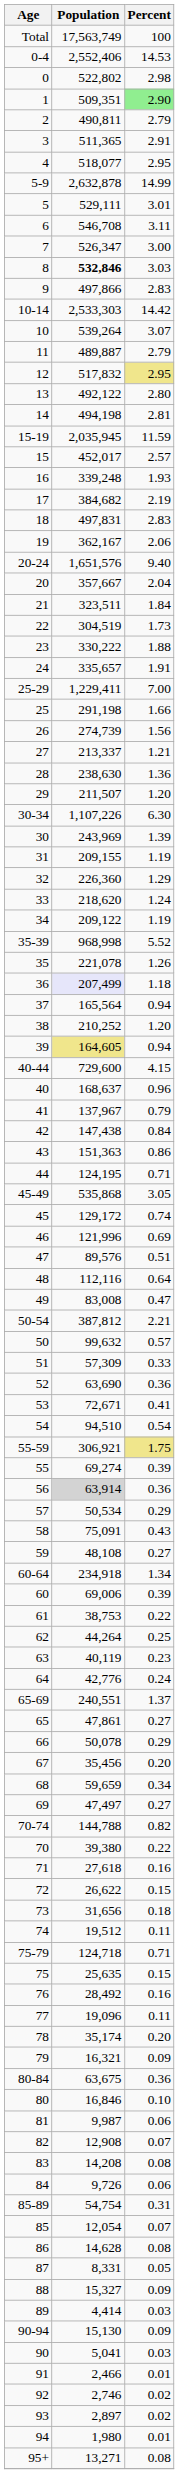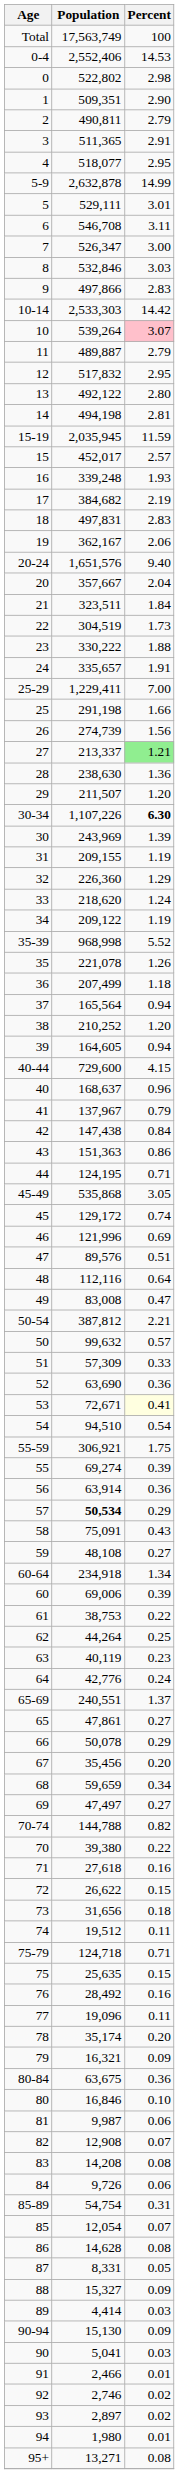(159, 99) lightgreen background -> (159, 99) no background
(100, 267) bold -> (100, 267) normal
(159, 330) no background -> (159, 330) pink background
(159, 373) khaki background -> (159, 373) no background
(159, 752) no background -> (159, 752) lightgreen background
(159, 815) normal -> (159, 815) bold
(100, 983) lavender background -> (100, 983) no background
(100, 1047) khaki background -> (100, 1047) no background
(159, 1405) no background -> (159, 1405) lightyellow background
(159, 1447) khaki background -> (159, 1447) no background
(103, 1489) lightgrey background -> (103, 1489) no background
(103, 1510) normal -> (103, 1510) bold
